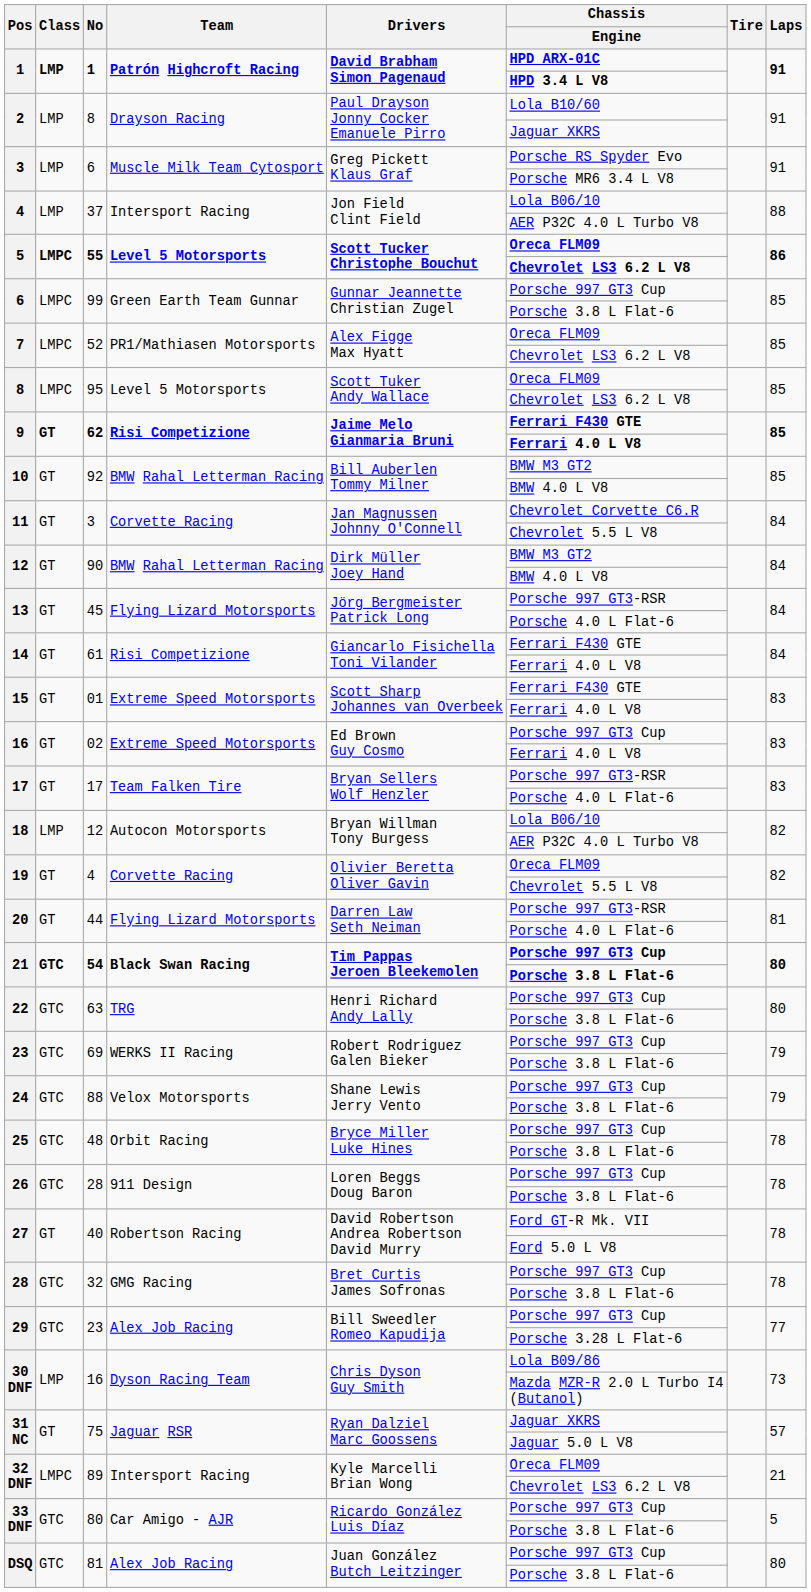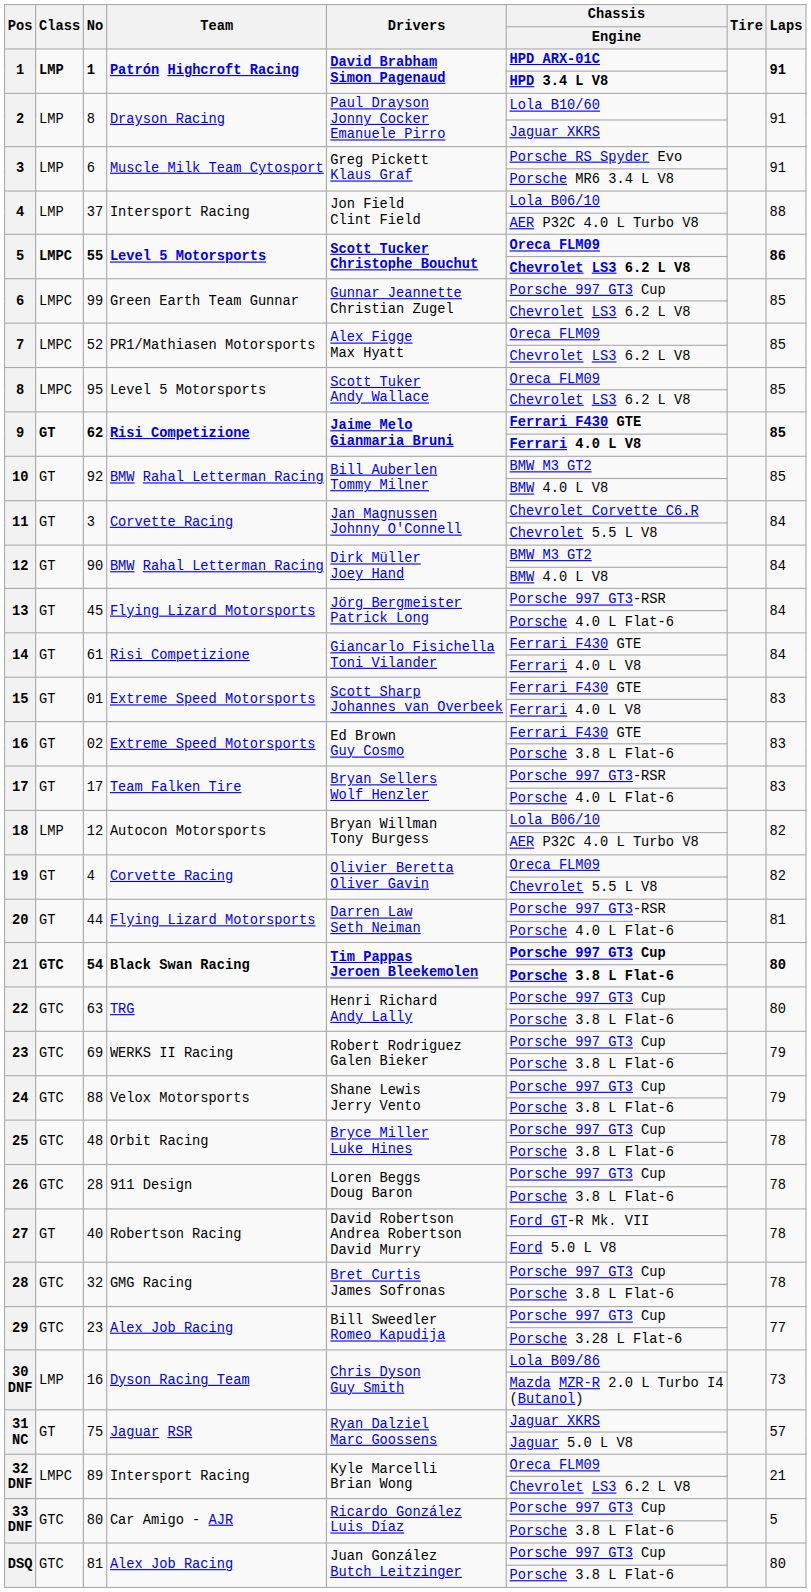(592, 313) Porsche 3.8 L Flat-6 -> (600, 313) Chevrolet LS3 6.2 L V8
(588, 733) Porsche 997 GT3 Cup -> (575, 733) Ferrari F430 GTE
(575, 755) Ferrari 4.0 L V8 -> (592, 755) Porsche 3.8 L Flat-6
